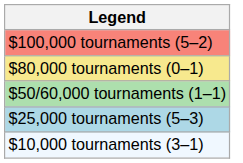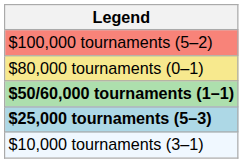(117, 93) normal -> (121, 93) bold
(106, 119) normal -> (110, 119) bold
